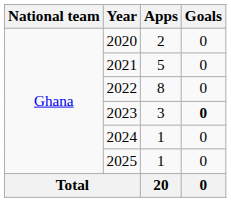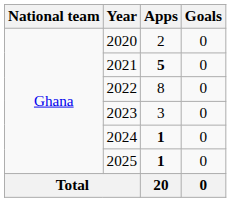(161, 64) normal -> (161, 64) bold
(203, 112) bold -> (203, 112) normal
(161, 137) normal -> (161, 137) bold
(161, 161) normal -> (161, 161) bold
